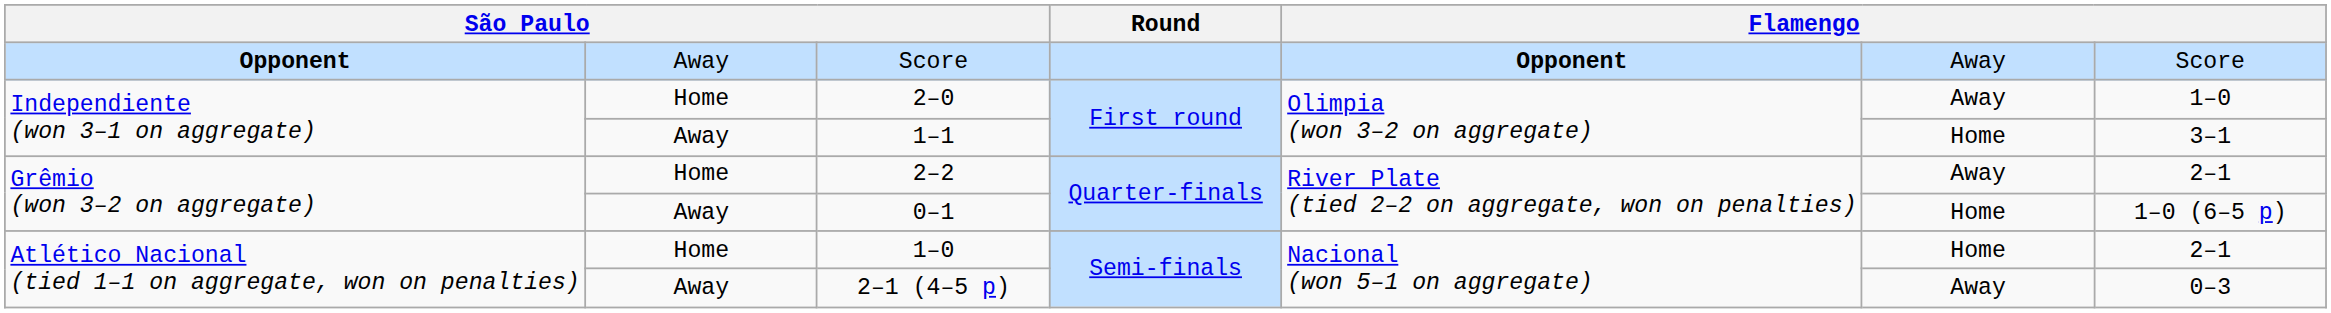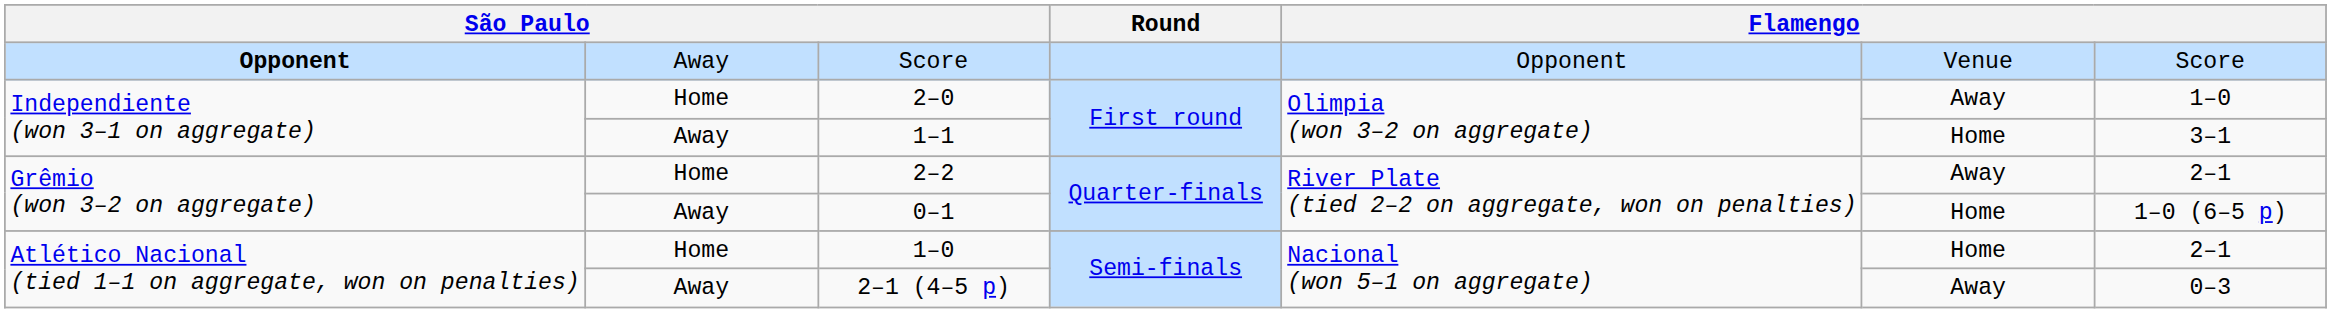(1572, 61) bold -> (1572, 61) normal
(1978, 61) Away -> (1978, 61) Venue
